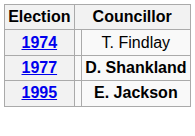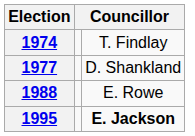(136, 67) bold -> (133, 67) normal
+ row: (39, 93)
